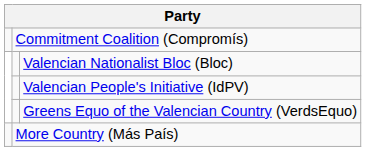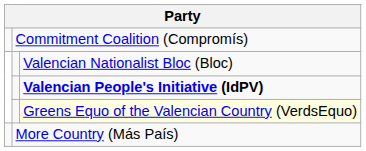(136, 86) normal -> (143, 86) bold
(190, 110) no background -> (190, 110) lightyellow background
